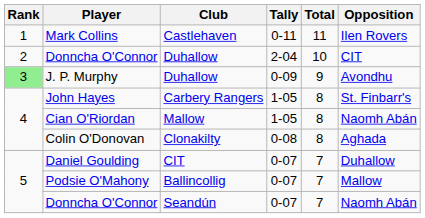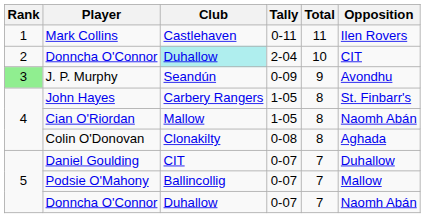(190, 56) no background -> (190, 56) paleturquoise background
(190, 77) Duhallow -> (190, 77) Seandún
(190, 202) Seandún -> (190, 202) Duhallow
